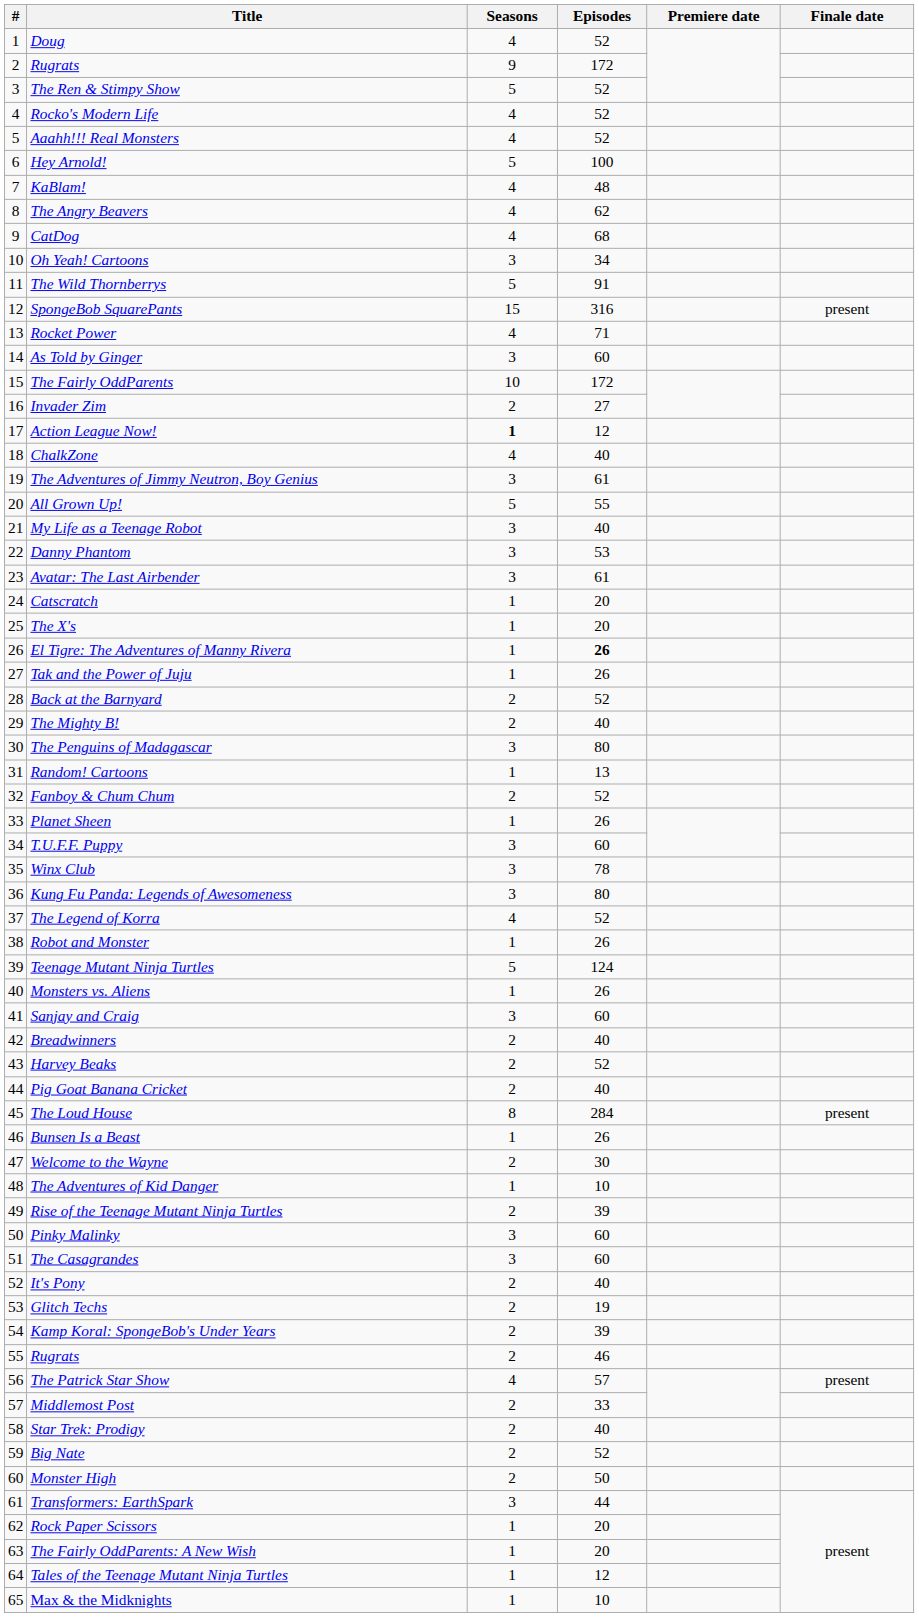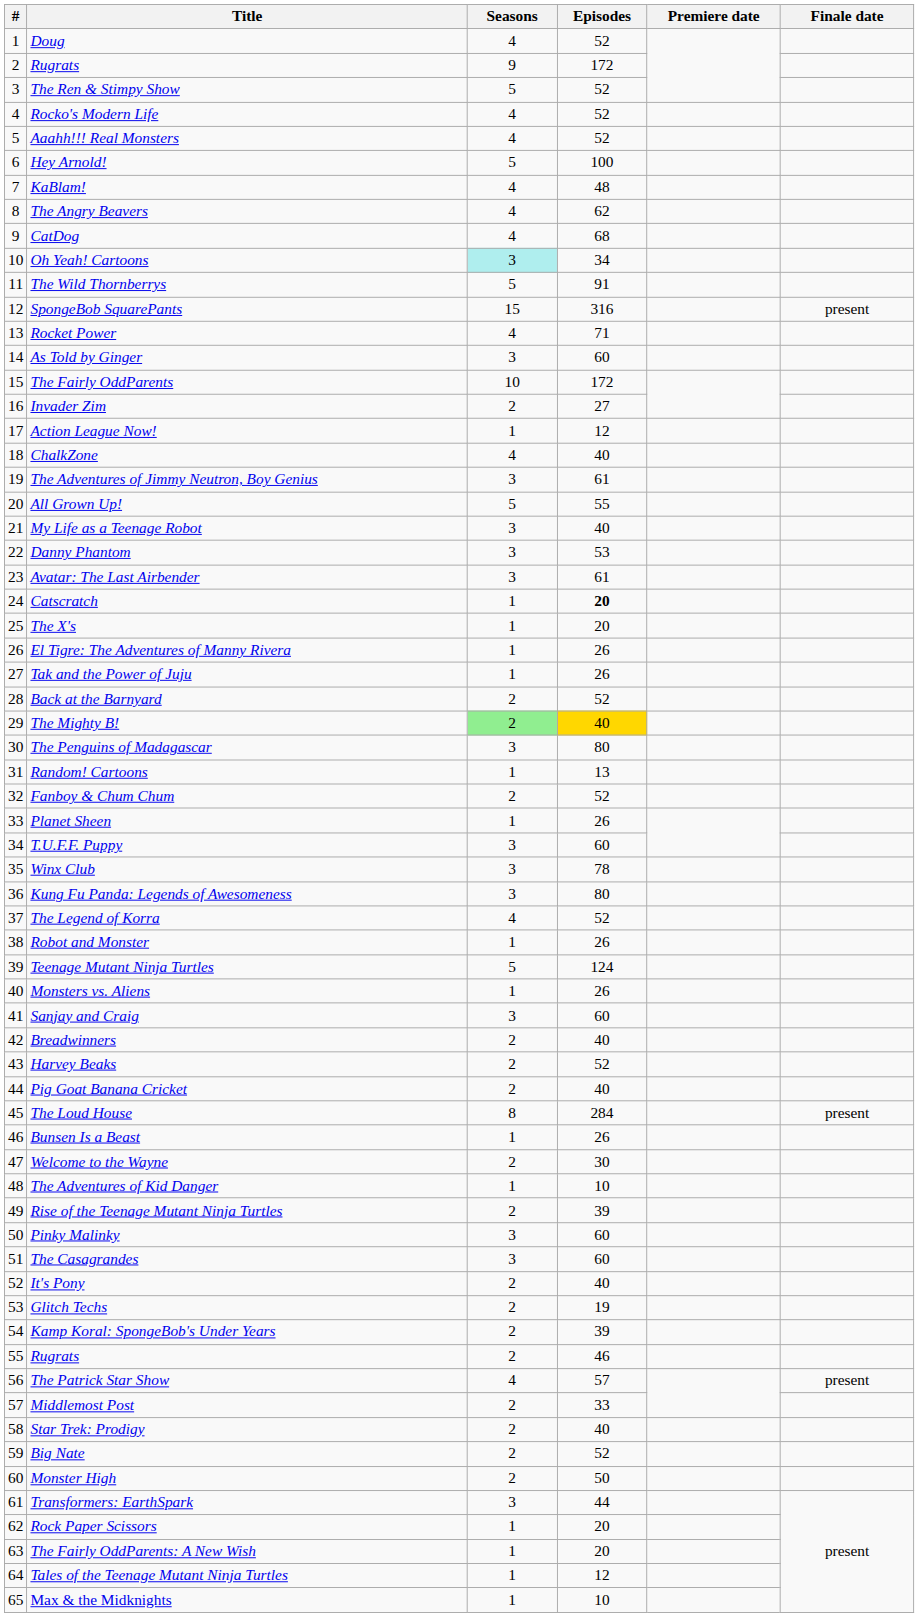(512, 260) no background -> (512, 260) paleturquoise background
(512, 430) bold -> (512, 430) normal
(602, 601) normal -> (602, 601) bold
(602, 650) bold -> (602, 650) normal
(512, 723) no background -> (512, 723) lightgreen background
(602, 723) no background -> (602, 723) gold background
